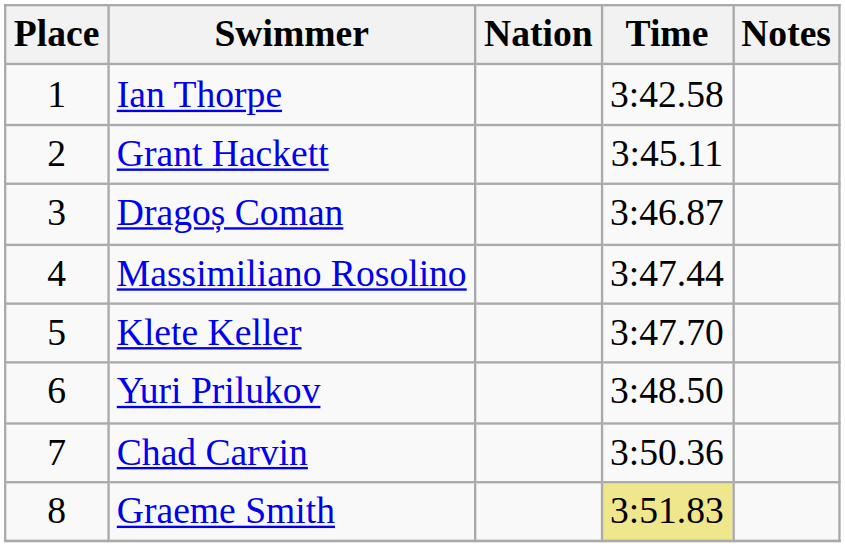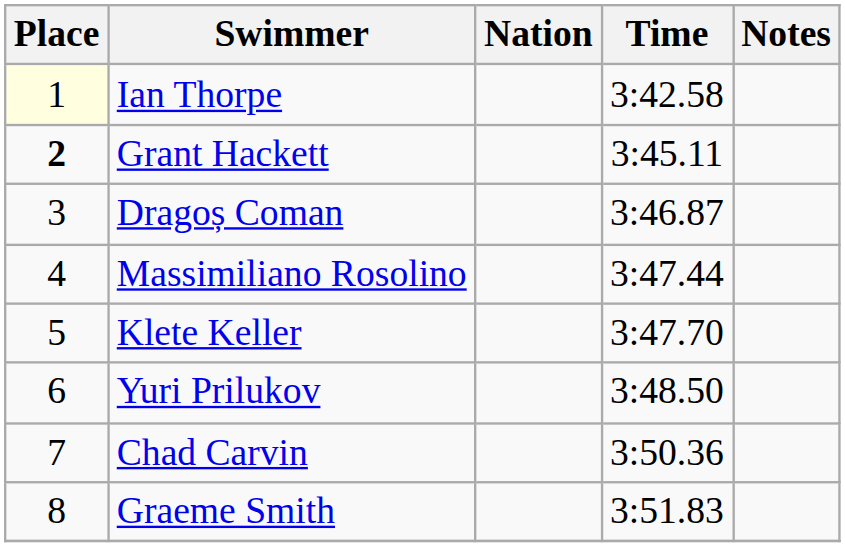(57, 93) no background -> (57, 93) lightyellow background
(57, 153) normal -> (57, 153) bold
(667, 511) khaki background -> (667, 511) no background
